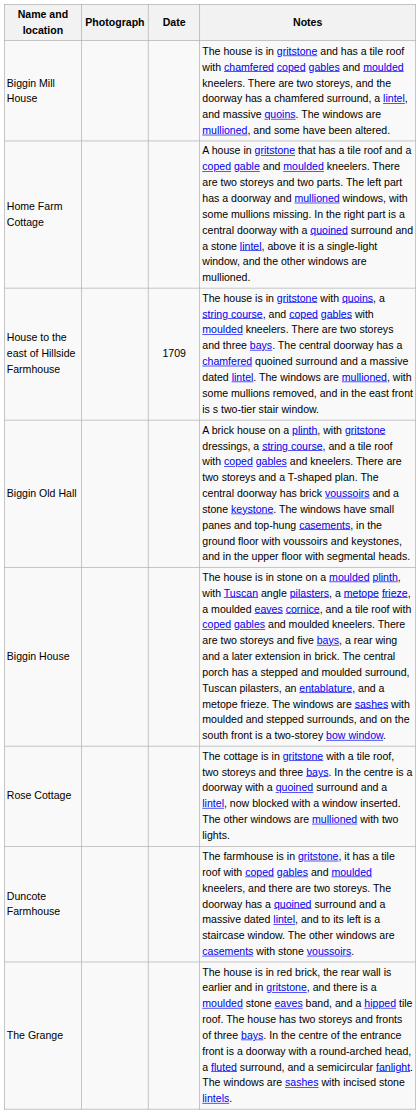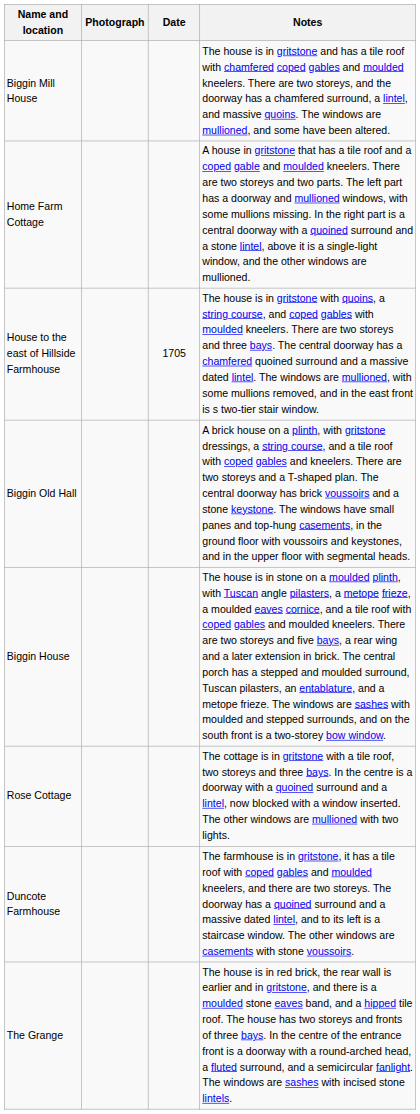(174, 354) 1709 -> (174, 354) 1705
